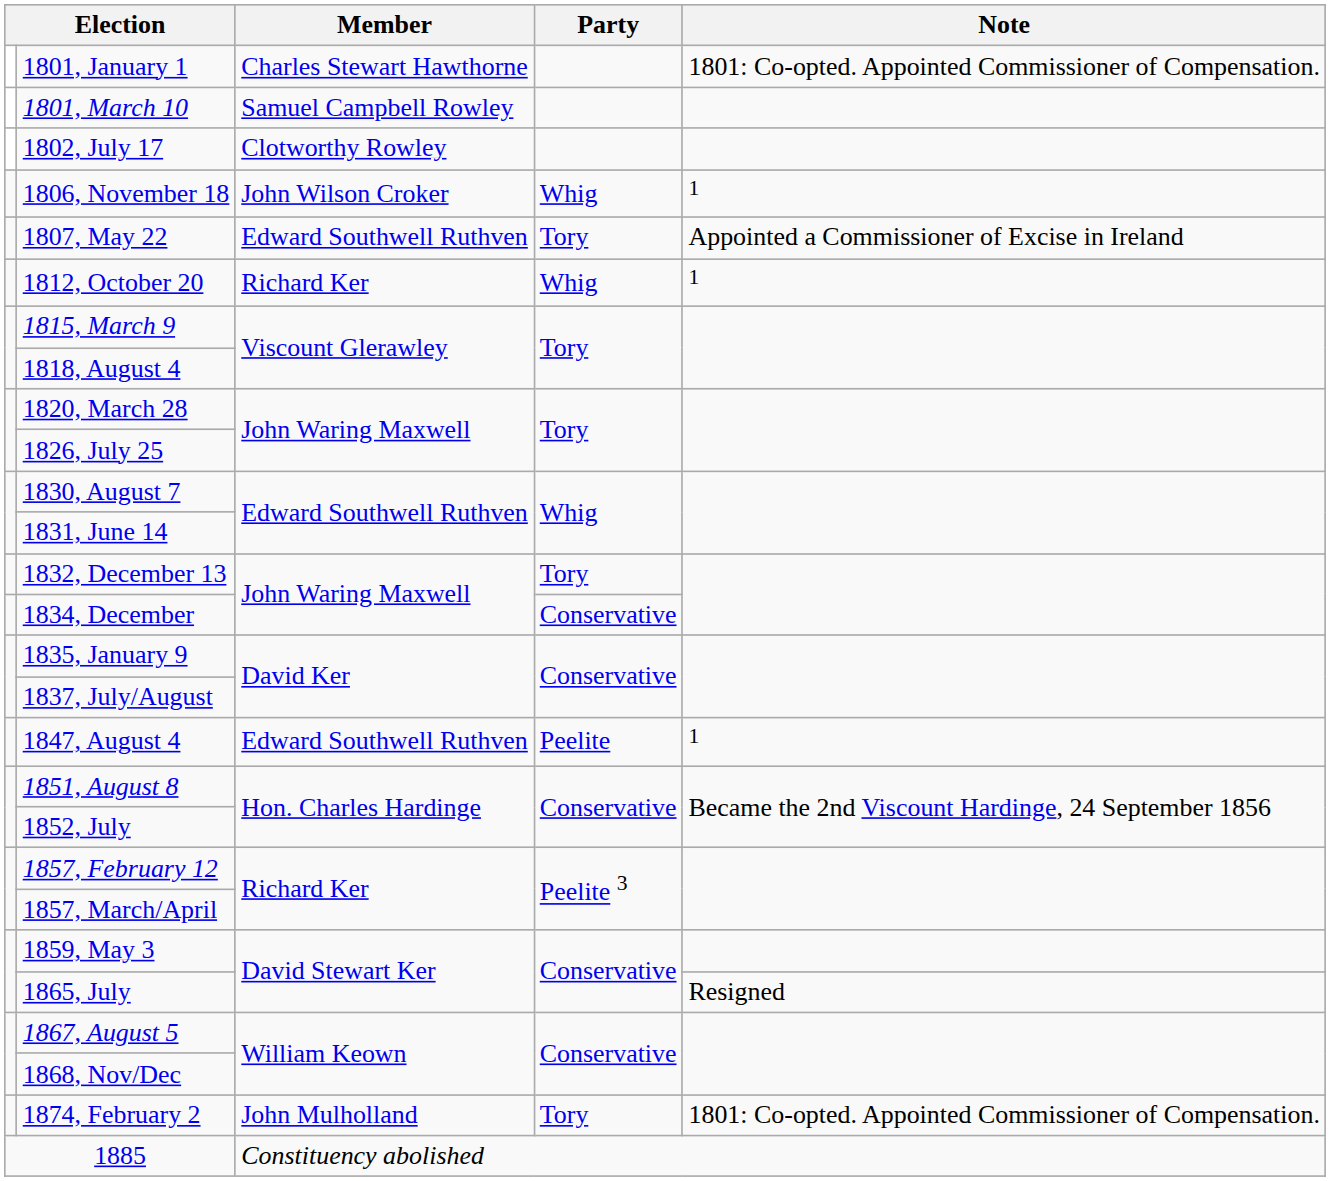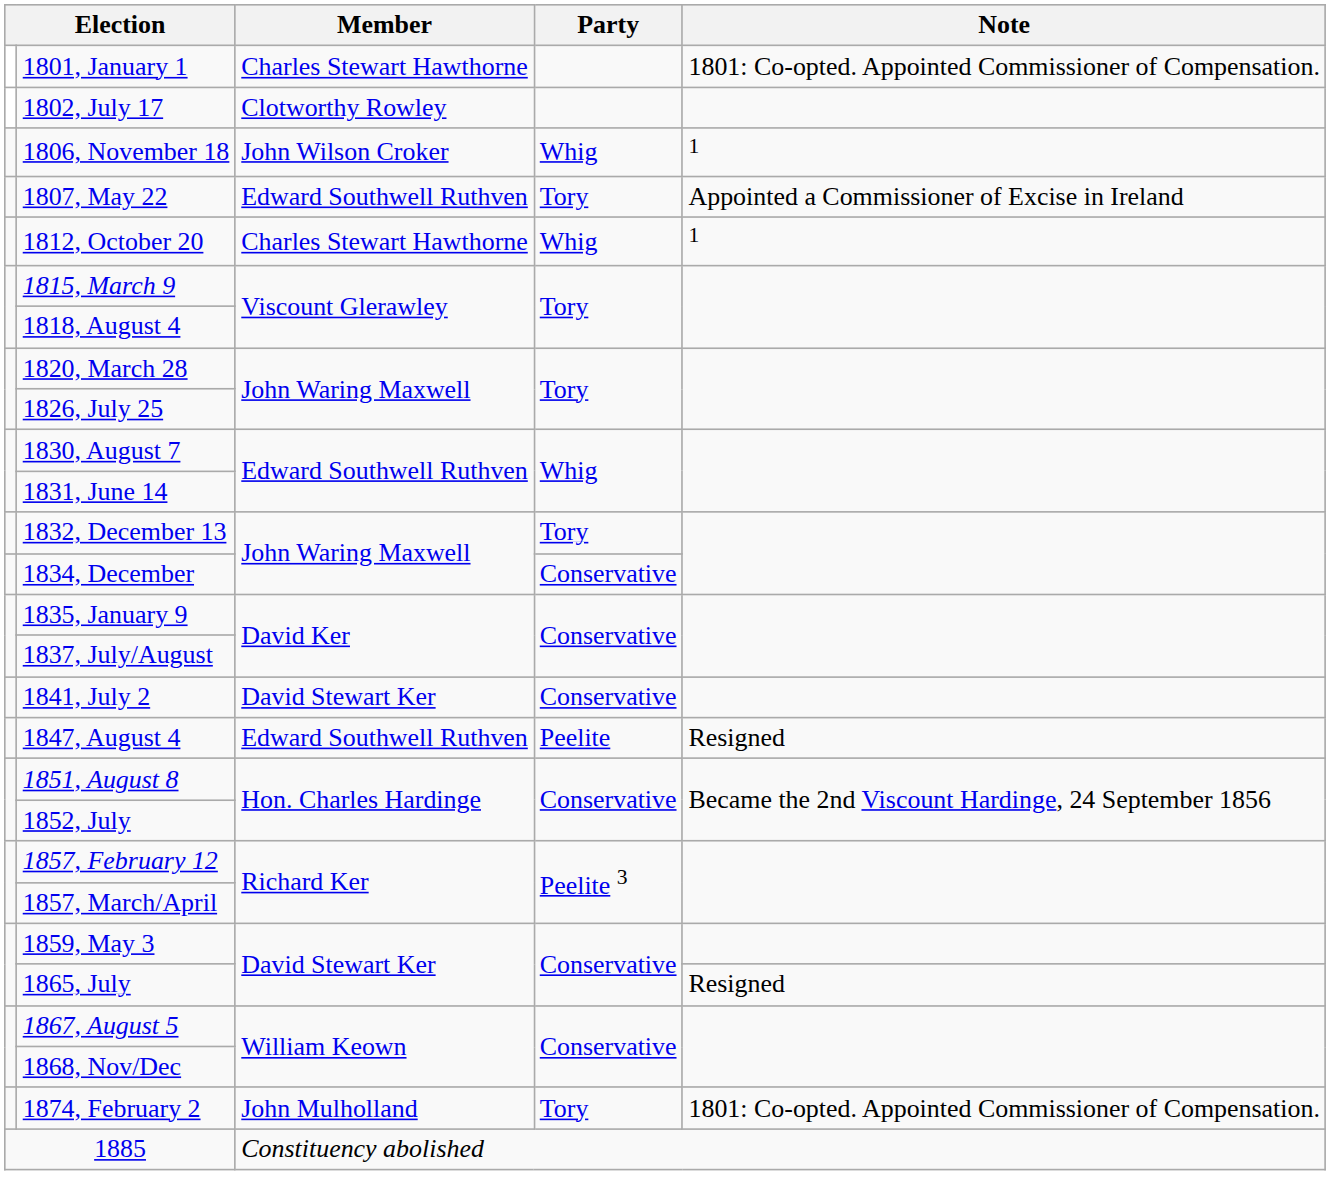- row: (105, 107)
(305, 282) Richard Ker -> (385, 241) Charles Stewart Hawthorne
+ row: (86, 696)
(694, 736) 1 -> (737, 737) Resigned
